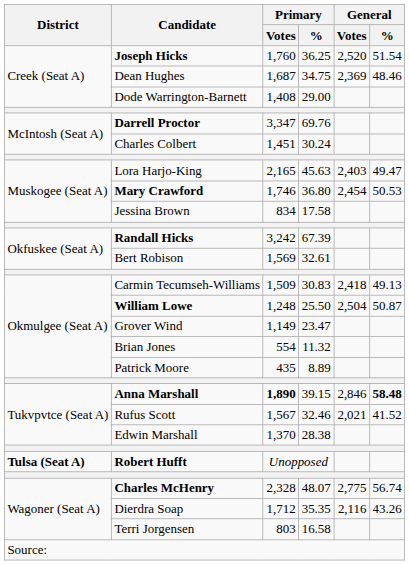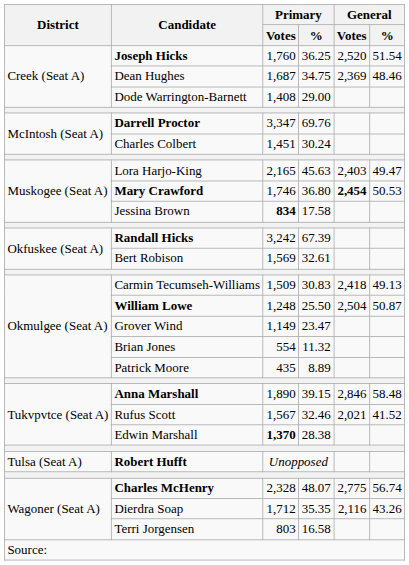(352, 191) normal -> (352, 191) bold
(286, 211) normal -> (286, 211) bold
(281, 394) bold -> (281, 394) normal
(387, 394) bold -> (387, 394) normal
(281, 435) normal -> (281, 435) bold
(46, 461) bold -> (45, 461) normal
